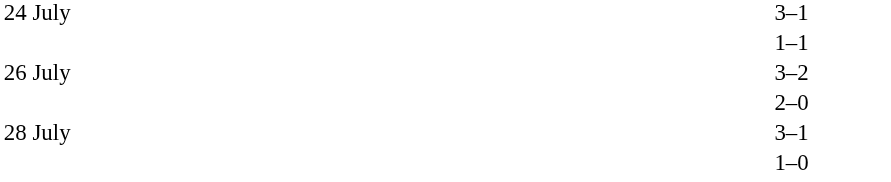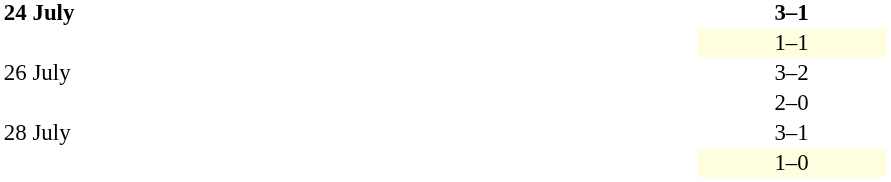(37, 12) normal -> (39, 12) bold
(792, 12) normal -> (792, 12) bold
(792, 42) no background -> (792, 42) lightyellow background
(792, 162) no background -> (792, 162) lightyellow background
